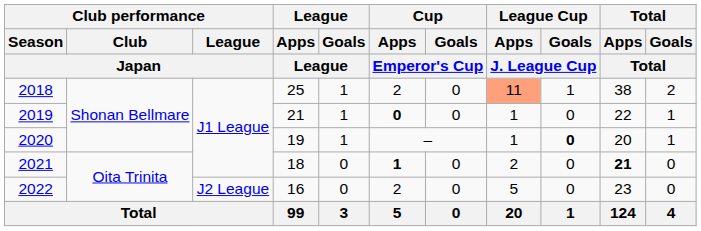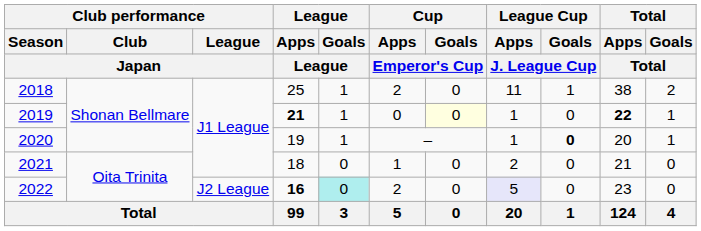(514, 90) lightsalmon background -> (514, 90) no background
(296, 115) normal -> (296, 115) bold
(397, 115) bold -> (397, 115) normal
(456, 115) no background -> (456, 115) lightyellow background
(623, 115) normal -> (623, 115) bold
(397, 164) bold -> (397, 164) normal
(623, 164) bold -> (623, 164) normal
(296, 189) normal -> (296, 189) bold
(344, 189) no background -> (344, 189) paleturquoise background
(514, 189) no background -> (514, 189) lavender background
